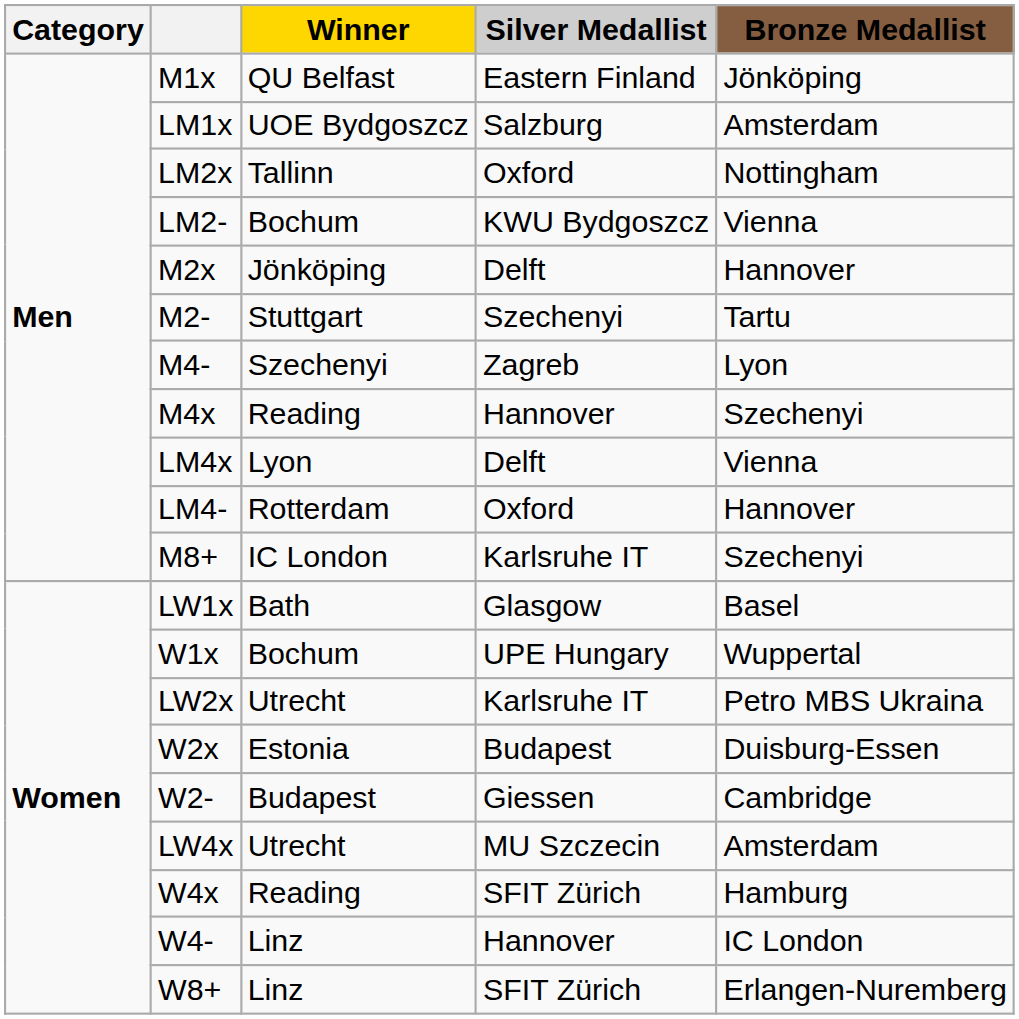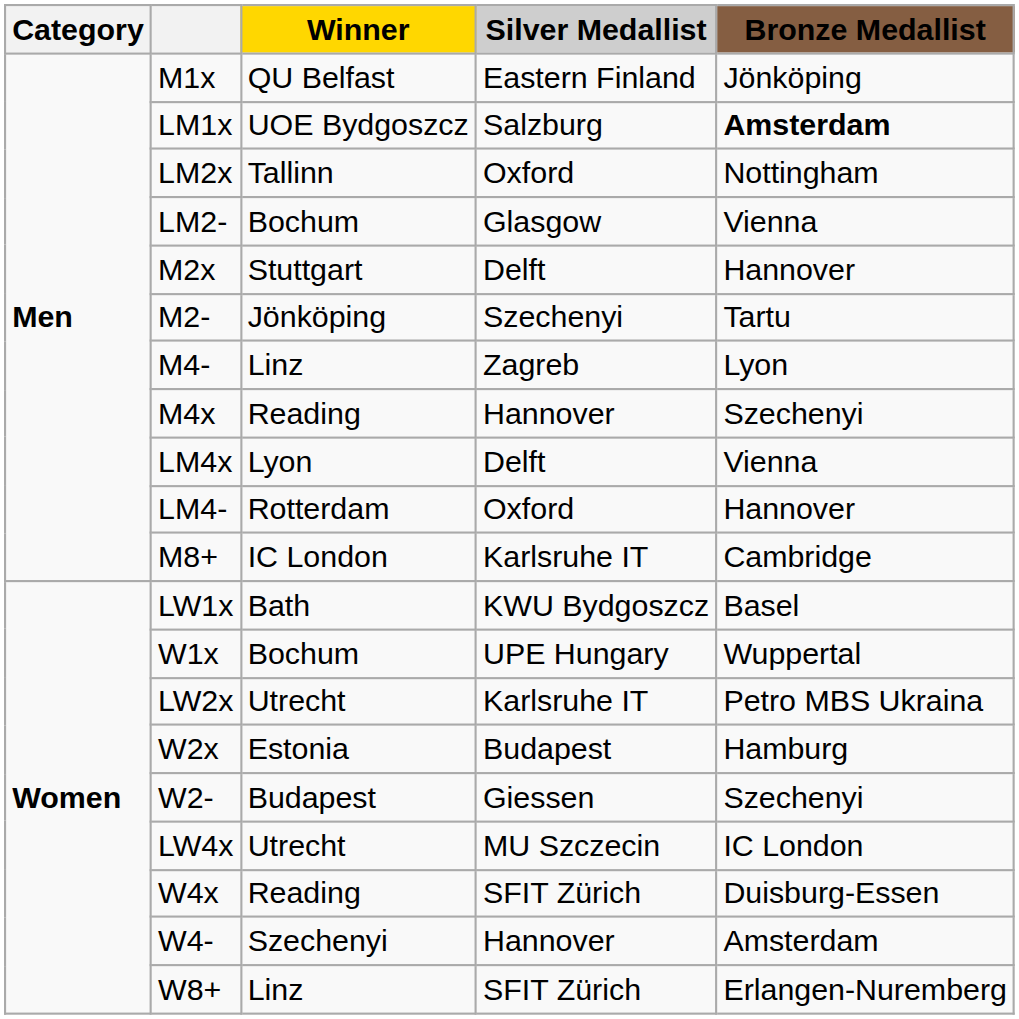(801, 125) normal -> (807, 125) bold
(596, 221) KWU Bydgoszcz -> (542, 221) Glasgow
(317, 269) Jönköping -> (305, 269) Stuttgart
(305, 317) Stuttgart -> (317, 317) Jönköping
(318, 365) Szechenyi -> (276, 365) Linz
(793, 557) Szechenyi -> (798, 557) Cambridge
(542, 605) Glasgow -> (596, 605) KWU Bydgoszcz
(831, 749) Duisburg-Essen -> (786, 749) Hamburg
(798, 797) Cambridge -> (793, 797) Szechenyi
(801, 845) Amsterdam -> (793, 845) IC London
(786, 893) Hamburg -> (831, 893) Duisburg-Essen
(276, 941) Linz -> (318, 941) Szechenyi
(793, 941) IC London -> (801, 941) Amsterdam
